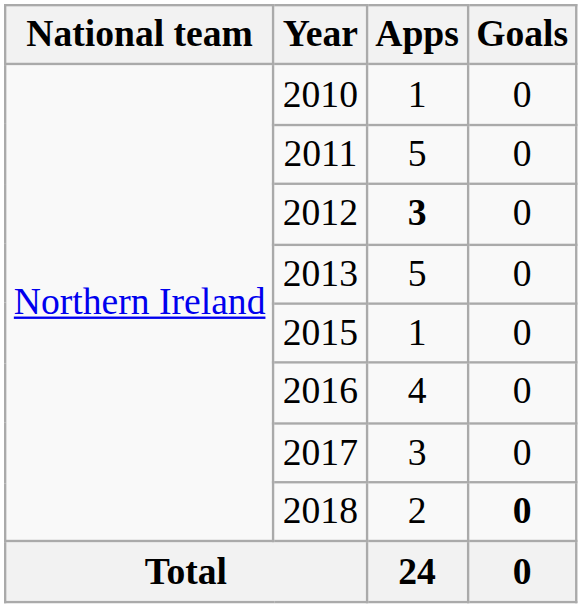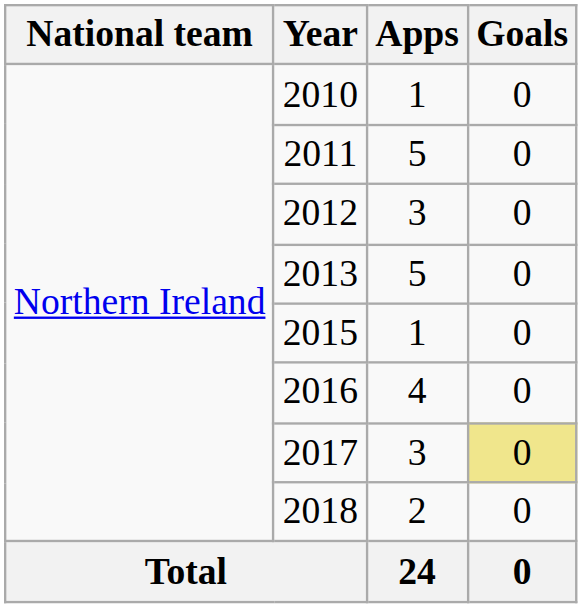(417, 213) bold -> (417, 213) normal
(522, 451) no background -> (522, 451) khaki background
(522, 511) bold -> (522, 511) normal
